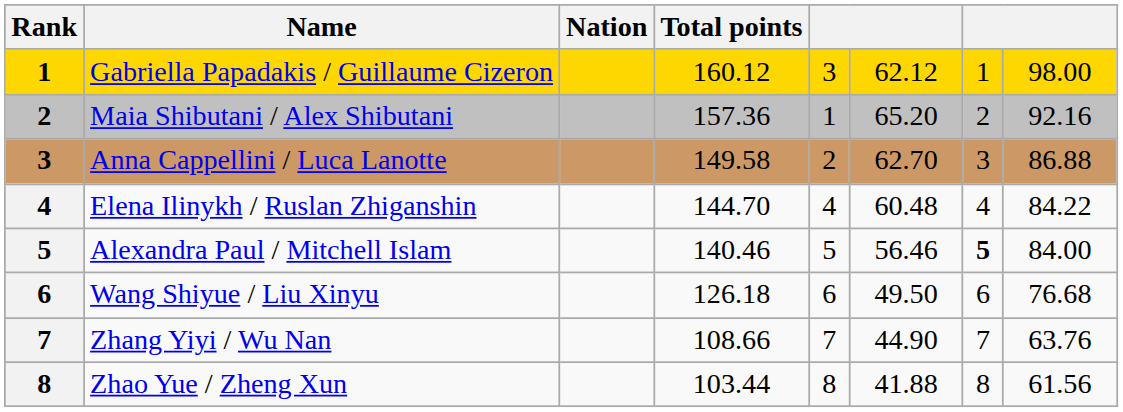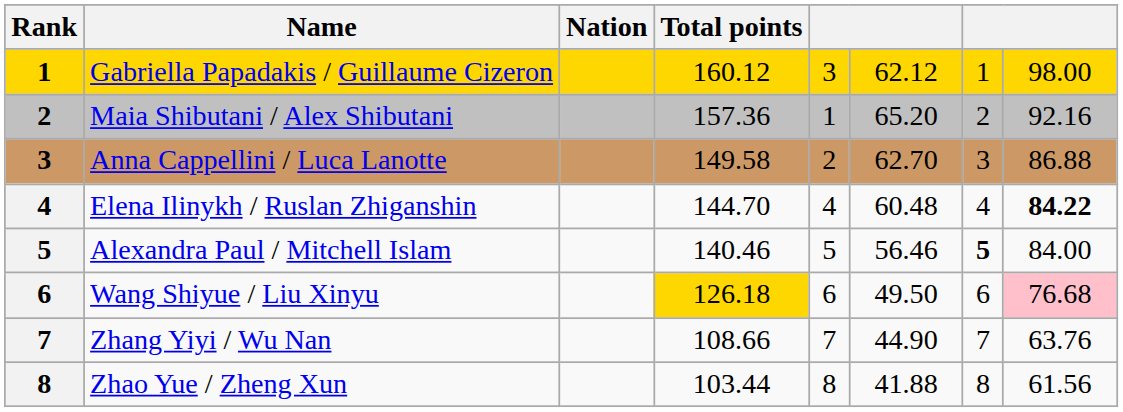(1060, 205) normal -> (1060, 205) bold
(731, 294) no background -> (731, 294) gold background
(1060, 294) no background -> (1060, 294) pink background
